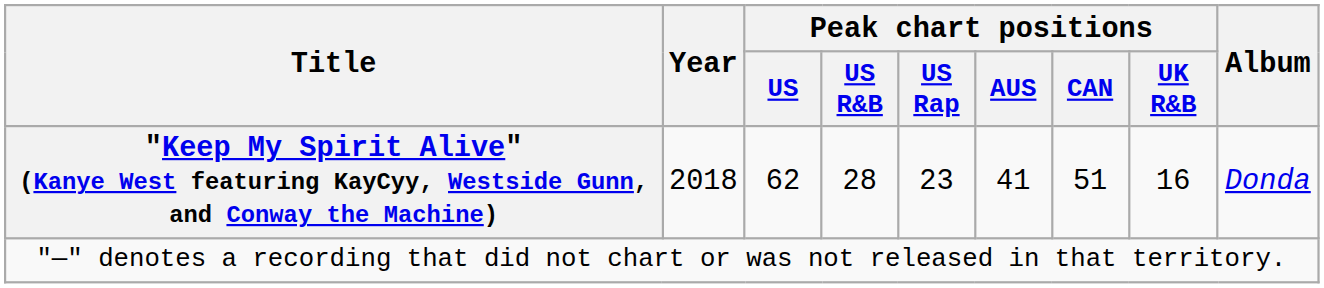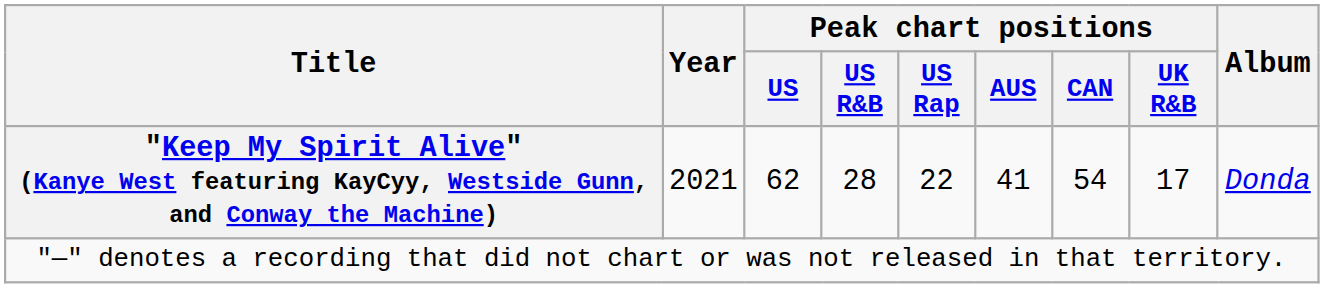(703, 182) 2018 -> (703, 182) 2021
(936, 182) 23 -> (936, 182) 22
(1090, 182) 51 -> (1090, 182) 54
(1173, 182) 16 -> (1173, 182) 17
